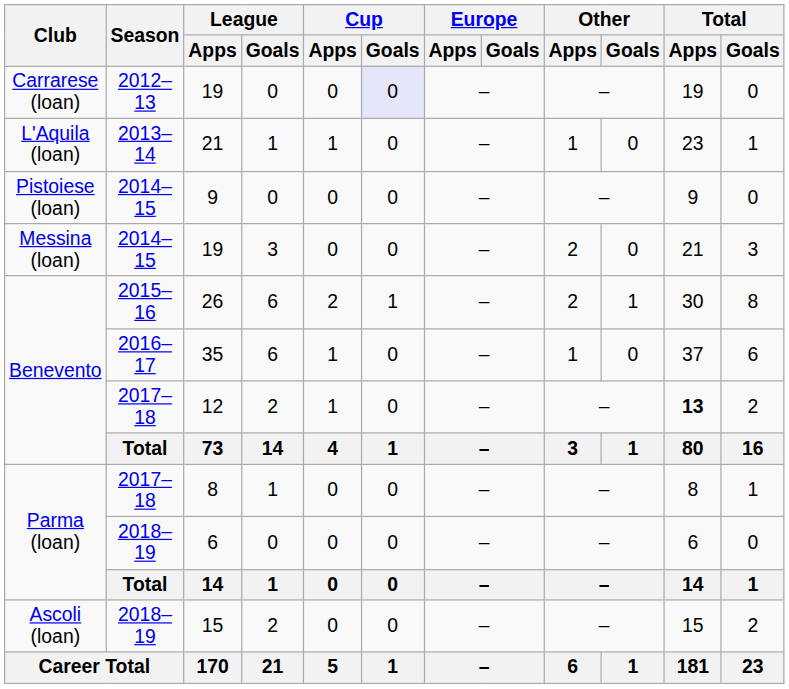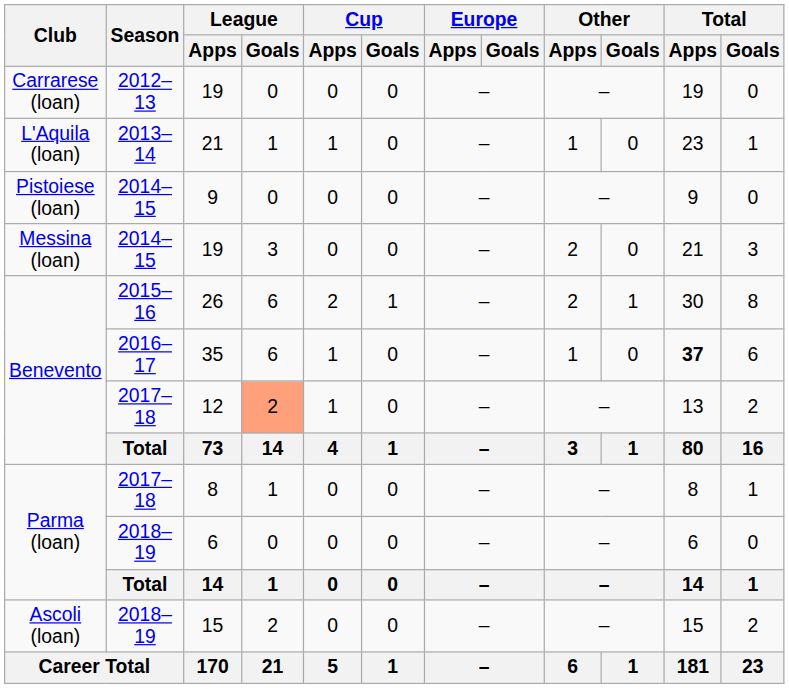(393, 92) lavender background -> (393, 92) no background
(693, 354) normal -> (693, 354) bold
(273, 407) no background -> (273, 407) lightsalmon background
(693, 407) bold -> (693, 407) normal
